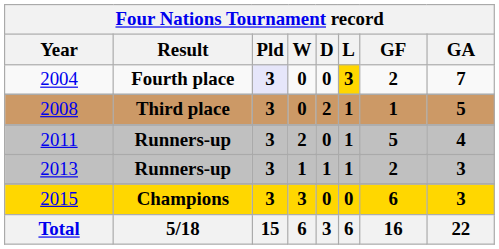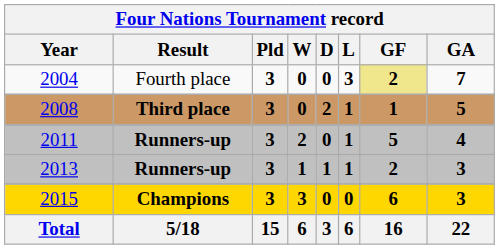(183, 79) bold -> (183, 79) normal
(270, 79) lavender background -> (270, 79) no background
(349, 79) gold background -> (349, 79) no background
(393, 79) no background -> (393, 79) khaki background
